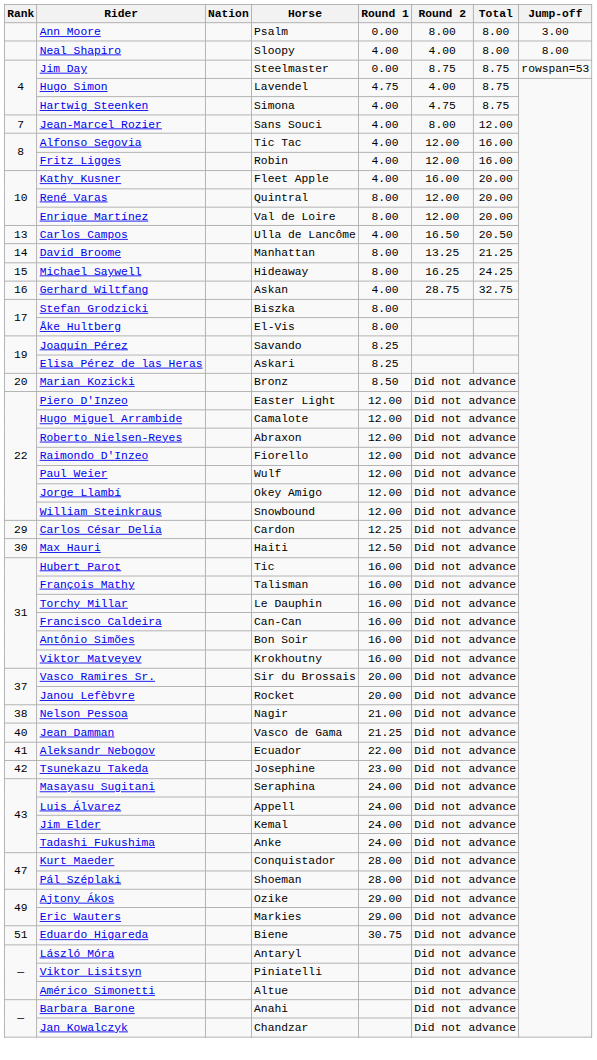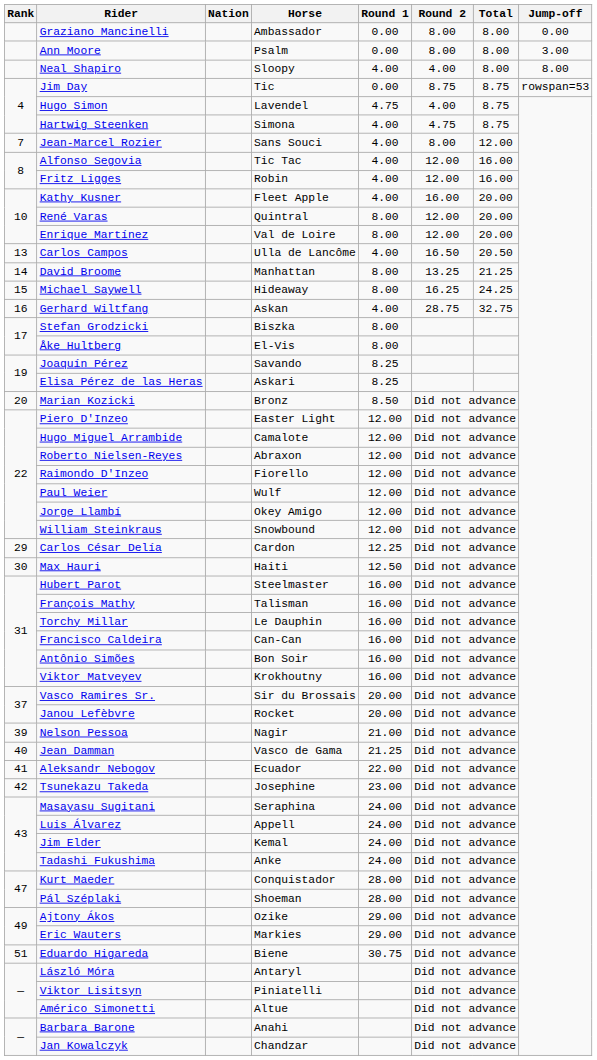+ row: (104, 32)
(291, 69) Steelmaster -> (264, 87) Tic
(264, 567) Tic -> (291, 585) Steelmaster
(21, 714) 38 -> (21, 733) 39
